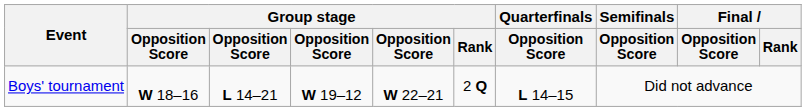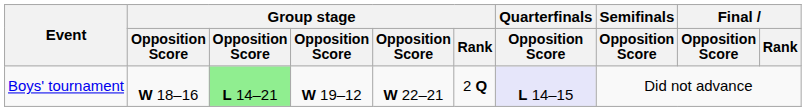(250, 95) no background -> (250, 95) lightgreen background
(546, 95) no background -> (546, 95) lavender background
